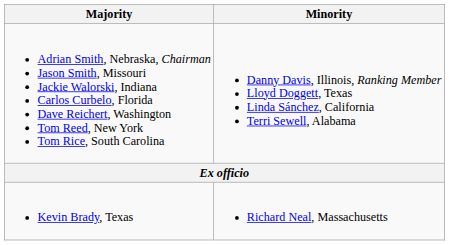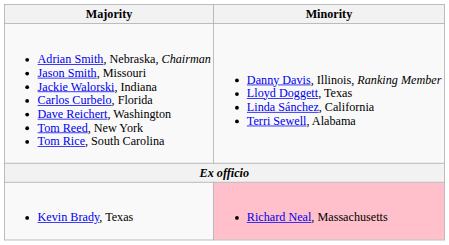(329, 218) no background -> (329, 218) pink background
